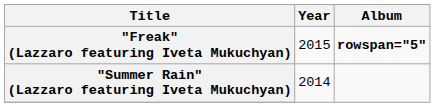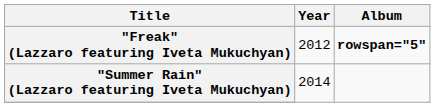(314, 45) 2015 -> (314, 45) 2012
